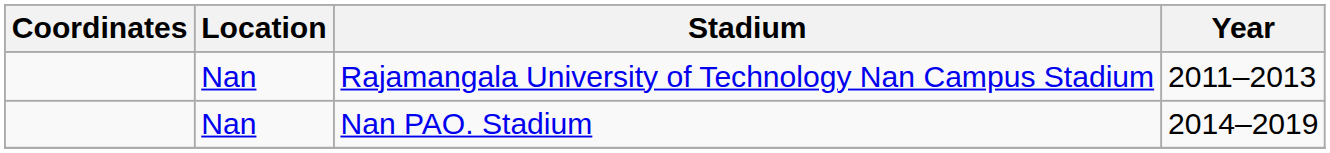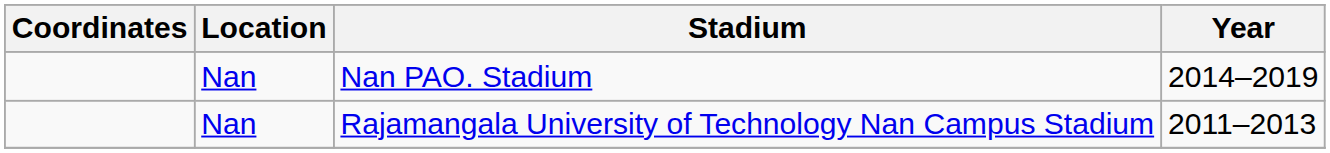rows swapped: (747, 76) <-> (466, 123)
